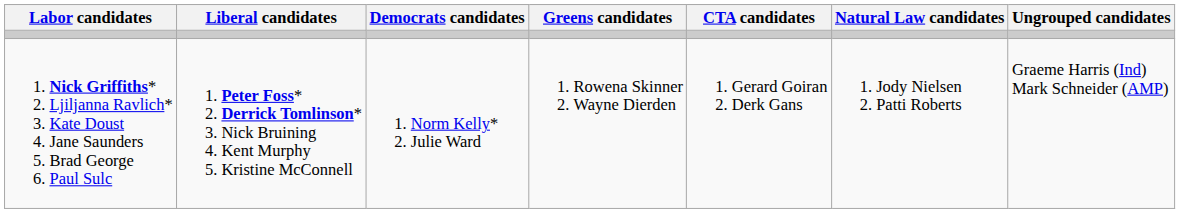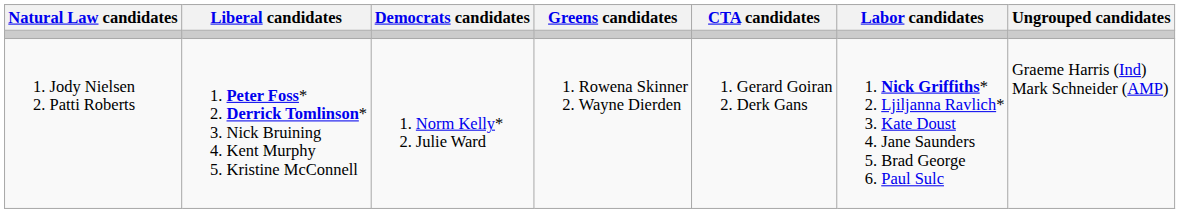columns swapped: (90, 17) <-> (920, 17)
